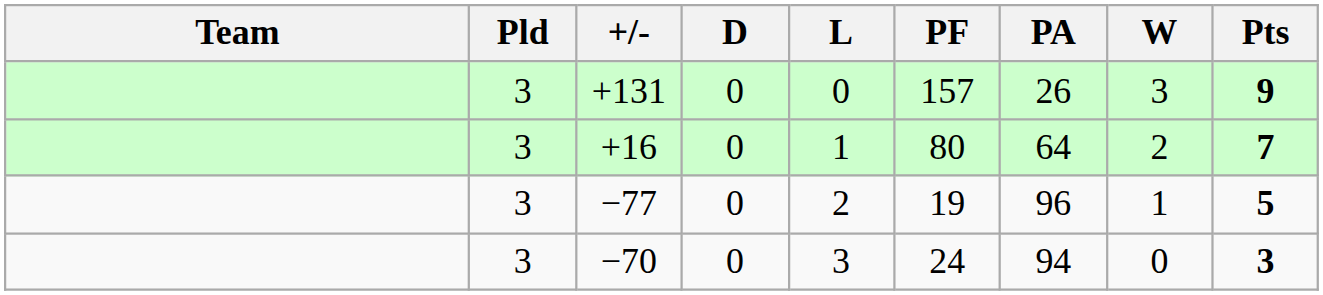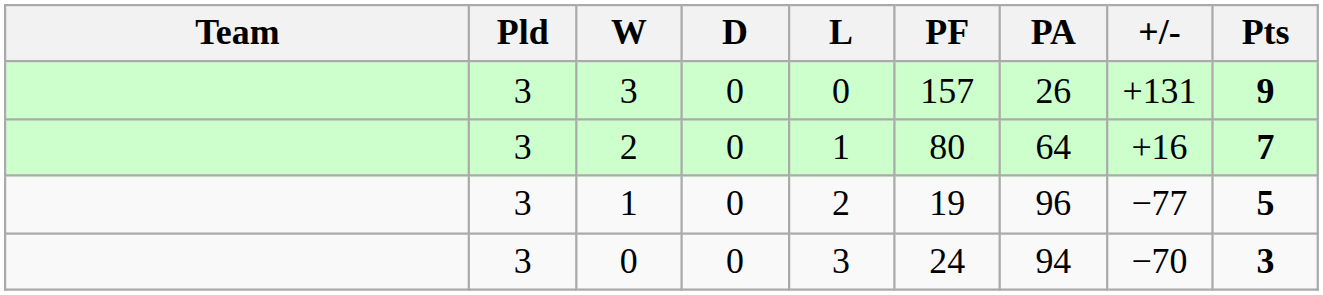columns swapped: (1159, 32) <-> (629, 32)
